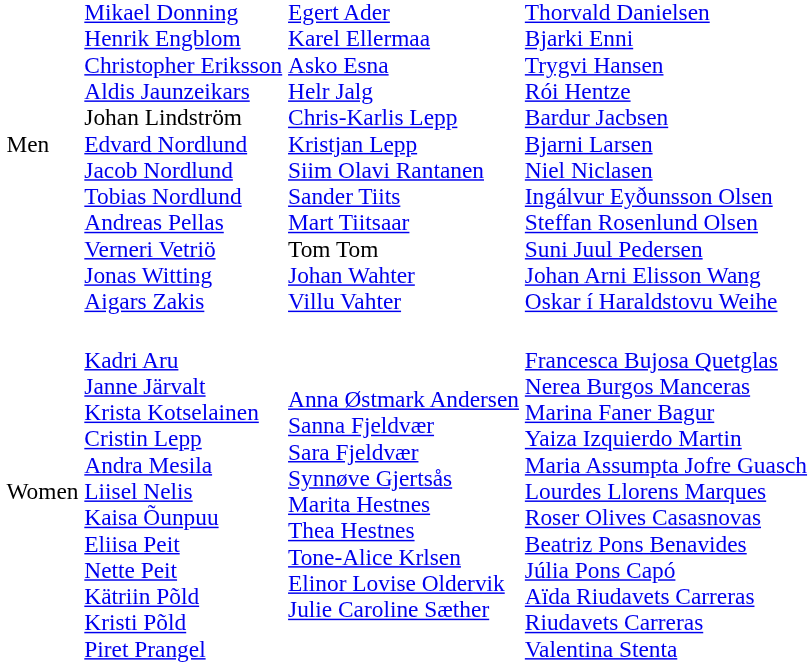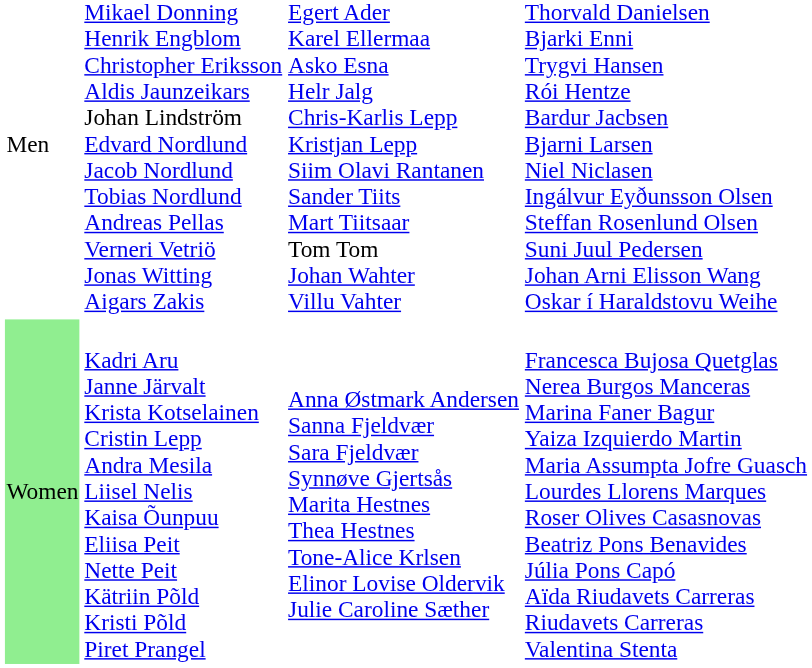(42, 491) no background -> (42, 491) lightgreen background
